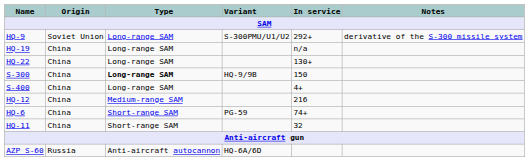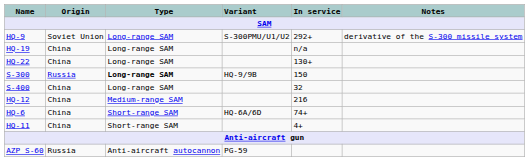(59, 74) China -> (62, 74) Russia
(298, 87) 4+ -> (298, 87) 32
(236, 112) PG-59 -> (243, 112) HQ-6A/6D
(298, 125) 32 -> (298, 125) 4+
(243, 150) HQ-6A/6D -> (236, 150) PG-59
